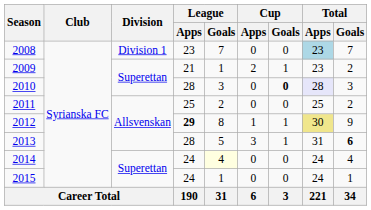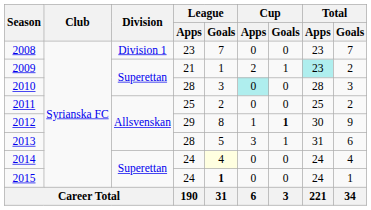(318, 50) lightblue background -> (318, 50) no background
(318, 68) no background -> (318, 68) paleturquoise background
(253, 86) no background -> (253, 86) paleturquoise background
(286, 86) bold -> (286, 86) normal
(318, 86) lavender background -> (318, 86) no background
(189, 123) bold -> (189, 123) normal
(286, 123) normal -> (286, 123) bold
(318, 123) khaki background -> (318, 123) no background
(350, 141) bold -> (350, 141) normal
(221, 178) normal -> (221, 178) bold
